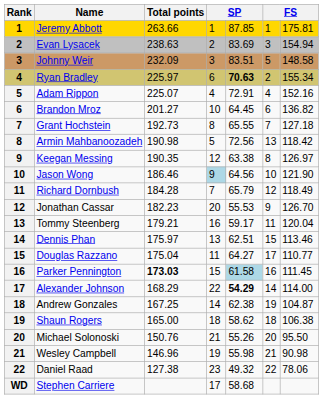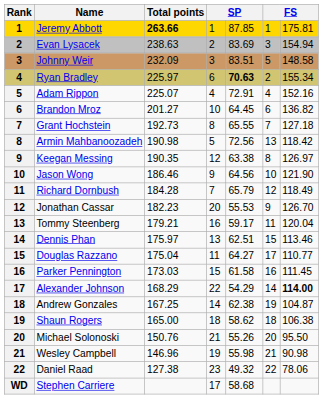(163, 28) normal -> (163, 28) bold
(212, 175) lightblue background -> (212, 175) no background
(163, 272) bold -> (163, 272) normal
(241, 272) lightblue background -> (241, 272) no background
(241, 288) bold -> (241, 288) normal
(297, 288) normal -> (298, 288) bold
